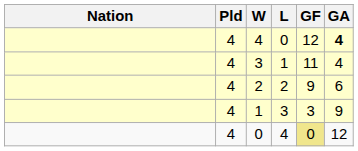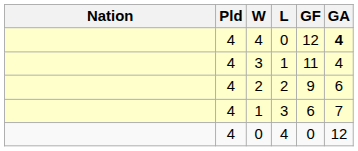(311, 110) 3 -> (311, 110) 6
(339, 110) 9 -> (339, 110) 7
(311, 134) khaki background -> (311, 134) no background
